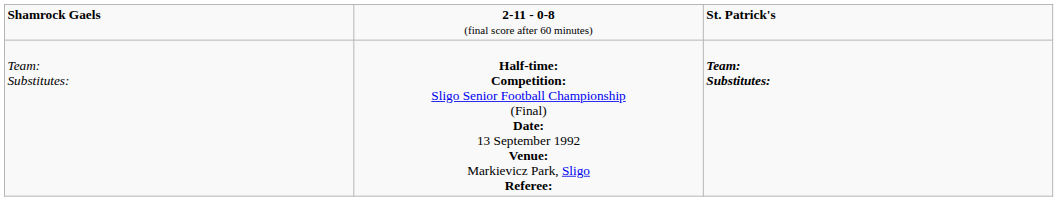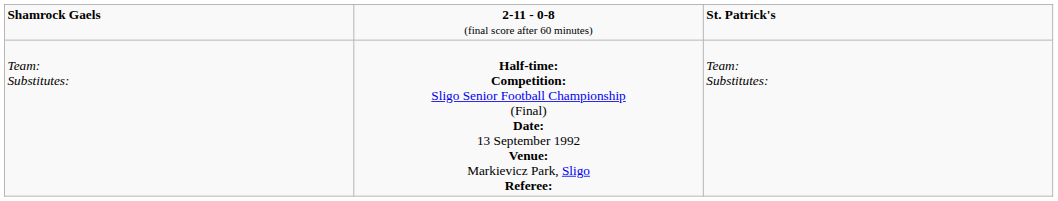(738, 73) bold -> (737, 73) normal
